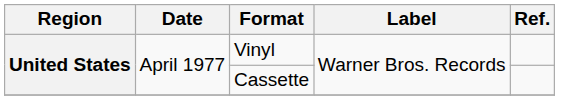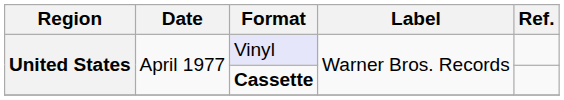(254, 49) no background -> (254, 49) lavender background
(272, 79) normal -> (274, 79) bold
